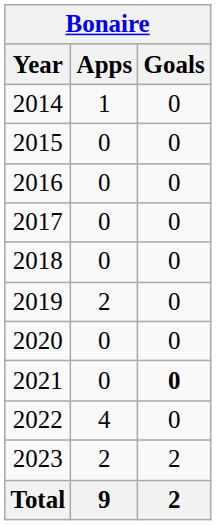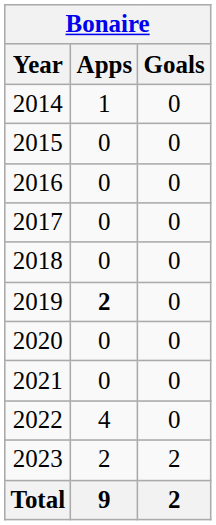(104, 301) normal -> (104, 301) bold
(174, 380) bold -> (174, 380) normal
